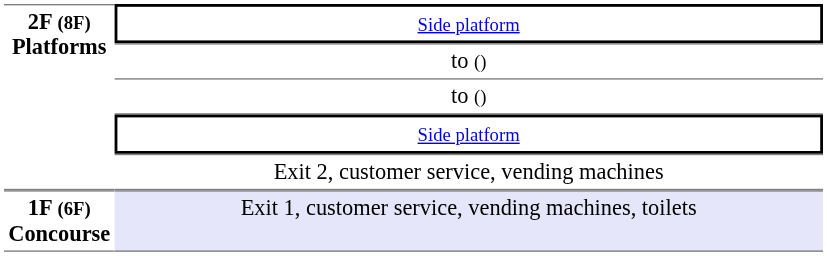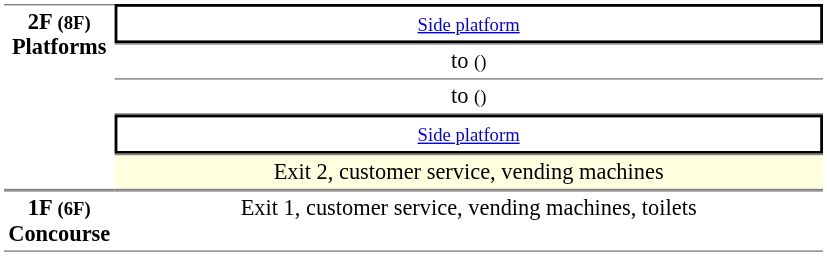(469, 171) no background -> (469, 171) lightyellow background
(469, 208) lavender background -> (469, 208) no background
